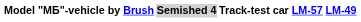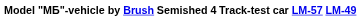(187, 10) lightgrey background -> (187, 10) no background
